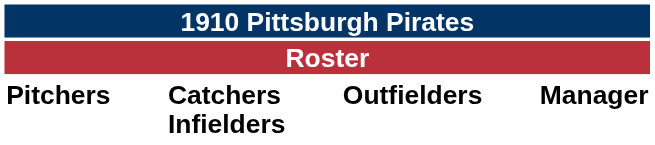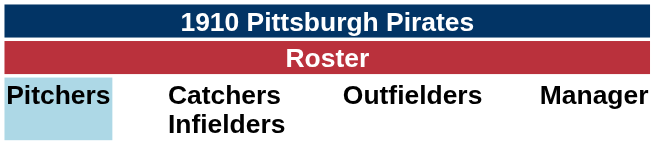(58, 94) no background -> (58, 94) lightblue background
